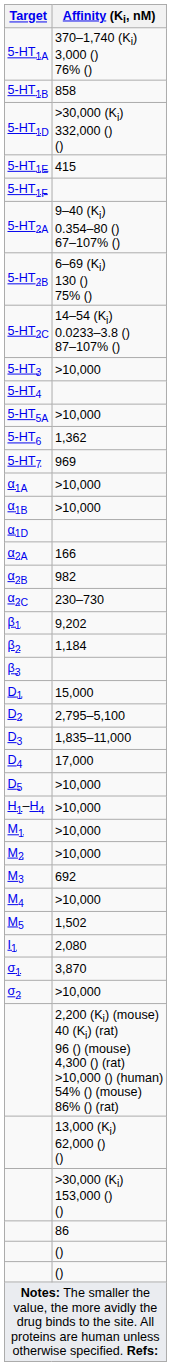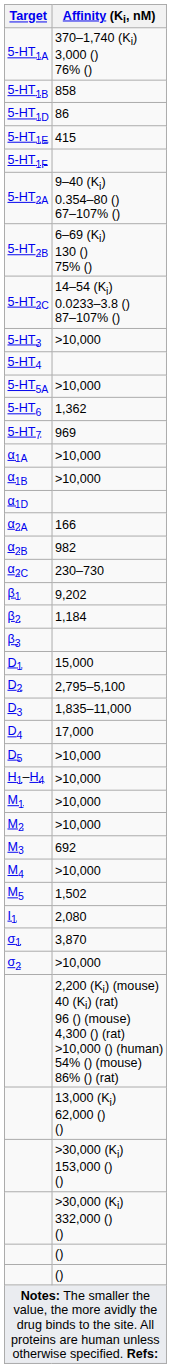(89, 129) >30,000 (Ki) 332,000 () () -> (62, 114) 86
(62, 1231) 86 -> (89, 1218) >30,000 (Ki) 332,000 () ()
